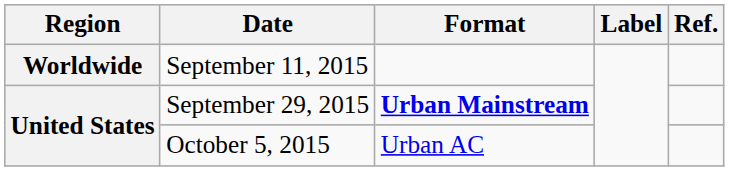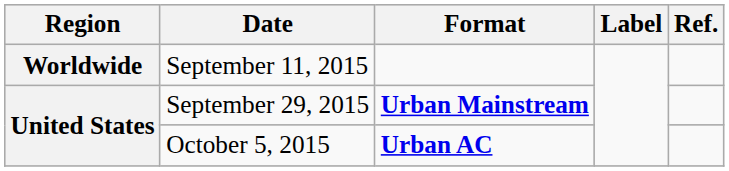(432, 144) normal -> (437, 144) bold
